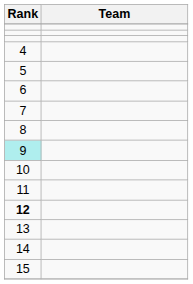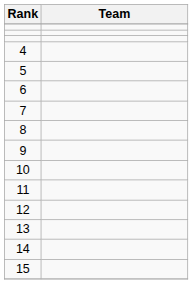(23, 150) paleturquoise background -> (23, 150) no background
(23, 209) bold -> (23, 209) normal
